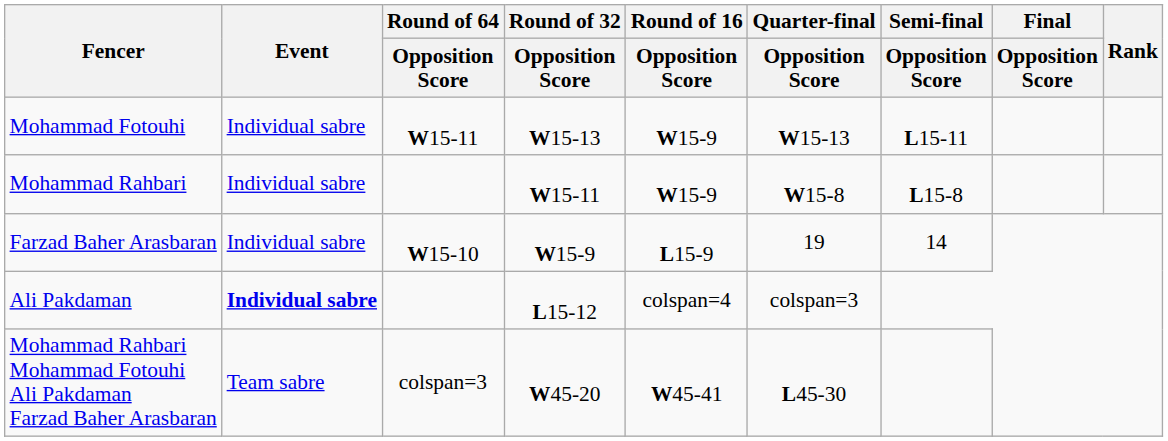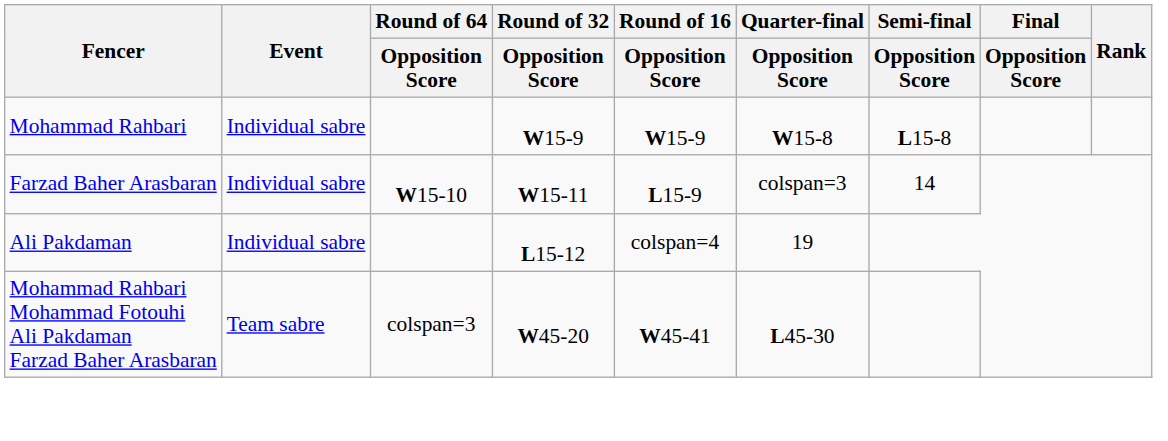- row: (97, 125)
(565, 195) W15-11 -> (553, 137) W15-9
(565, 253) W15-9 -> (553, 195) W15-11
(814, 241) 19 -> (802, 183) colspan=3
(302, 300) bold -> (296, 241) normal
(814, 300) colspan=3 -> (802, 241) 19
